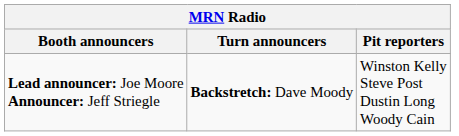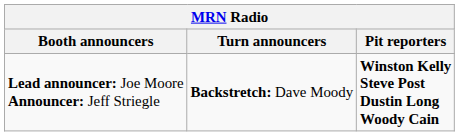(403, 92) normal -> (406, 92) bold
